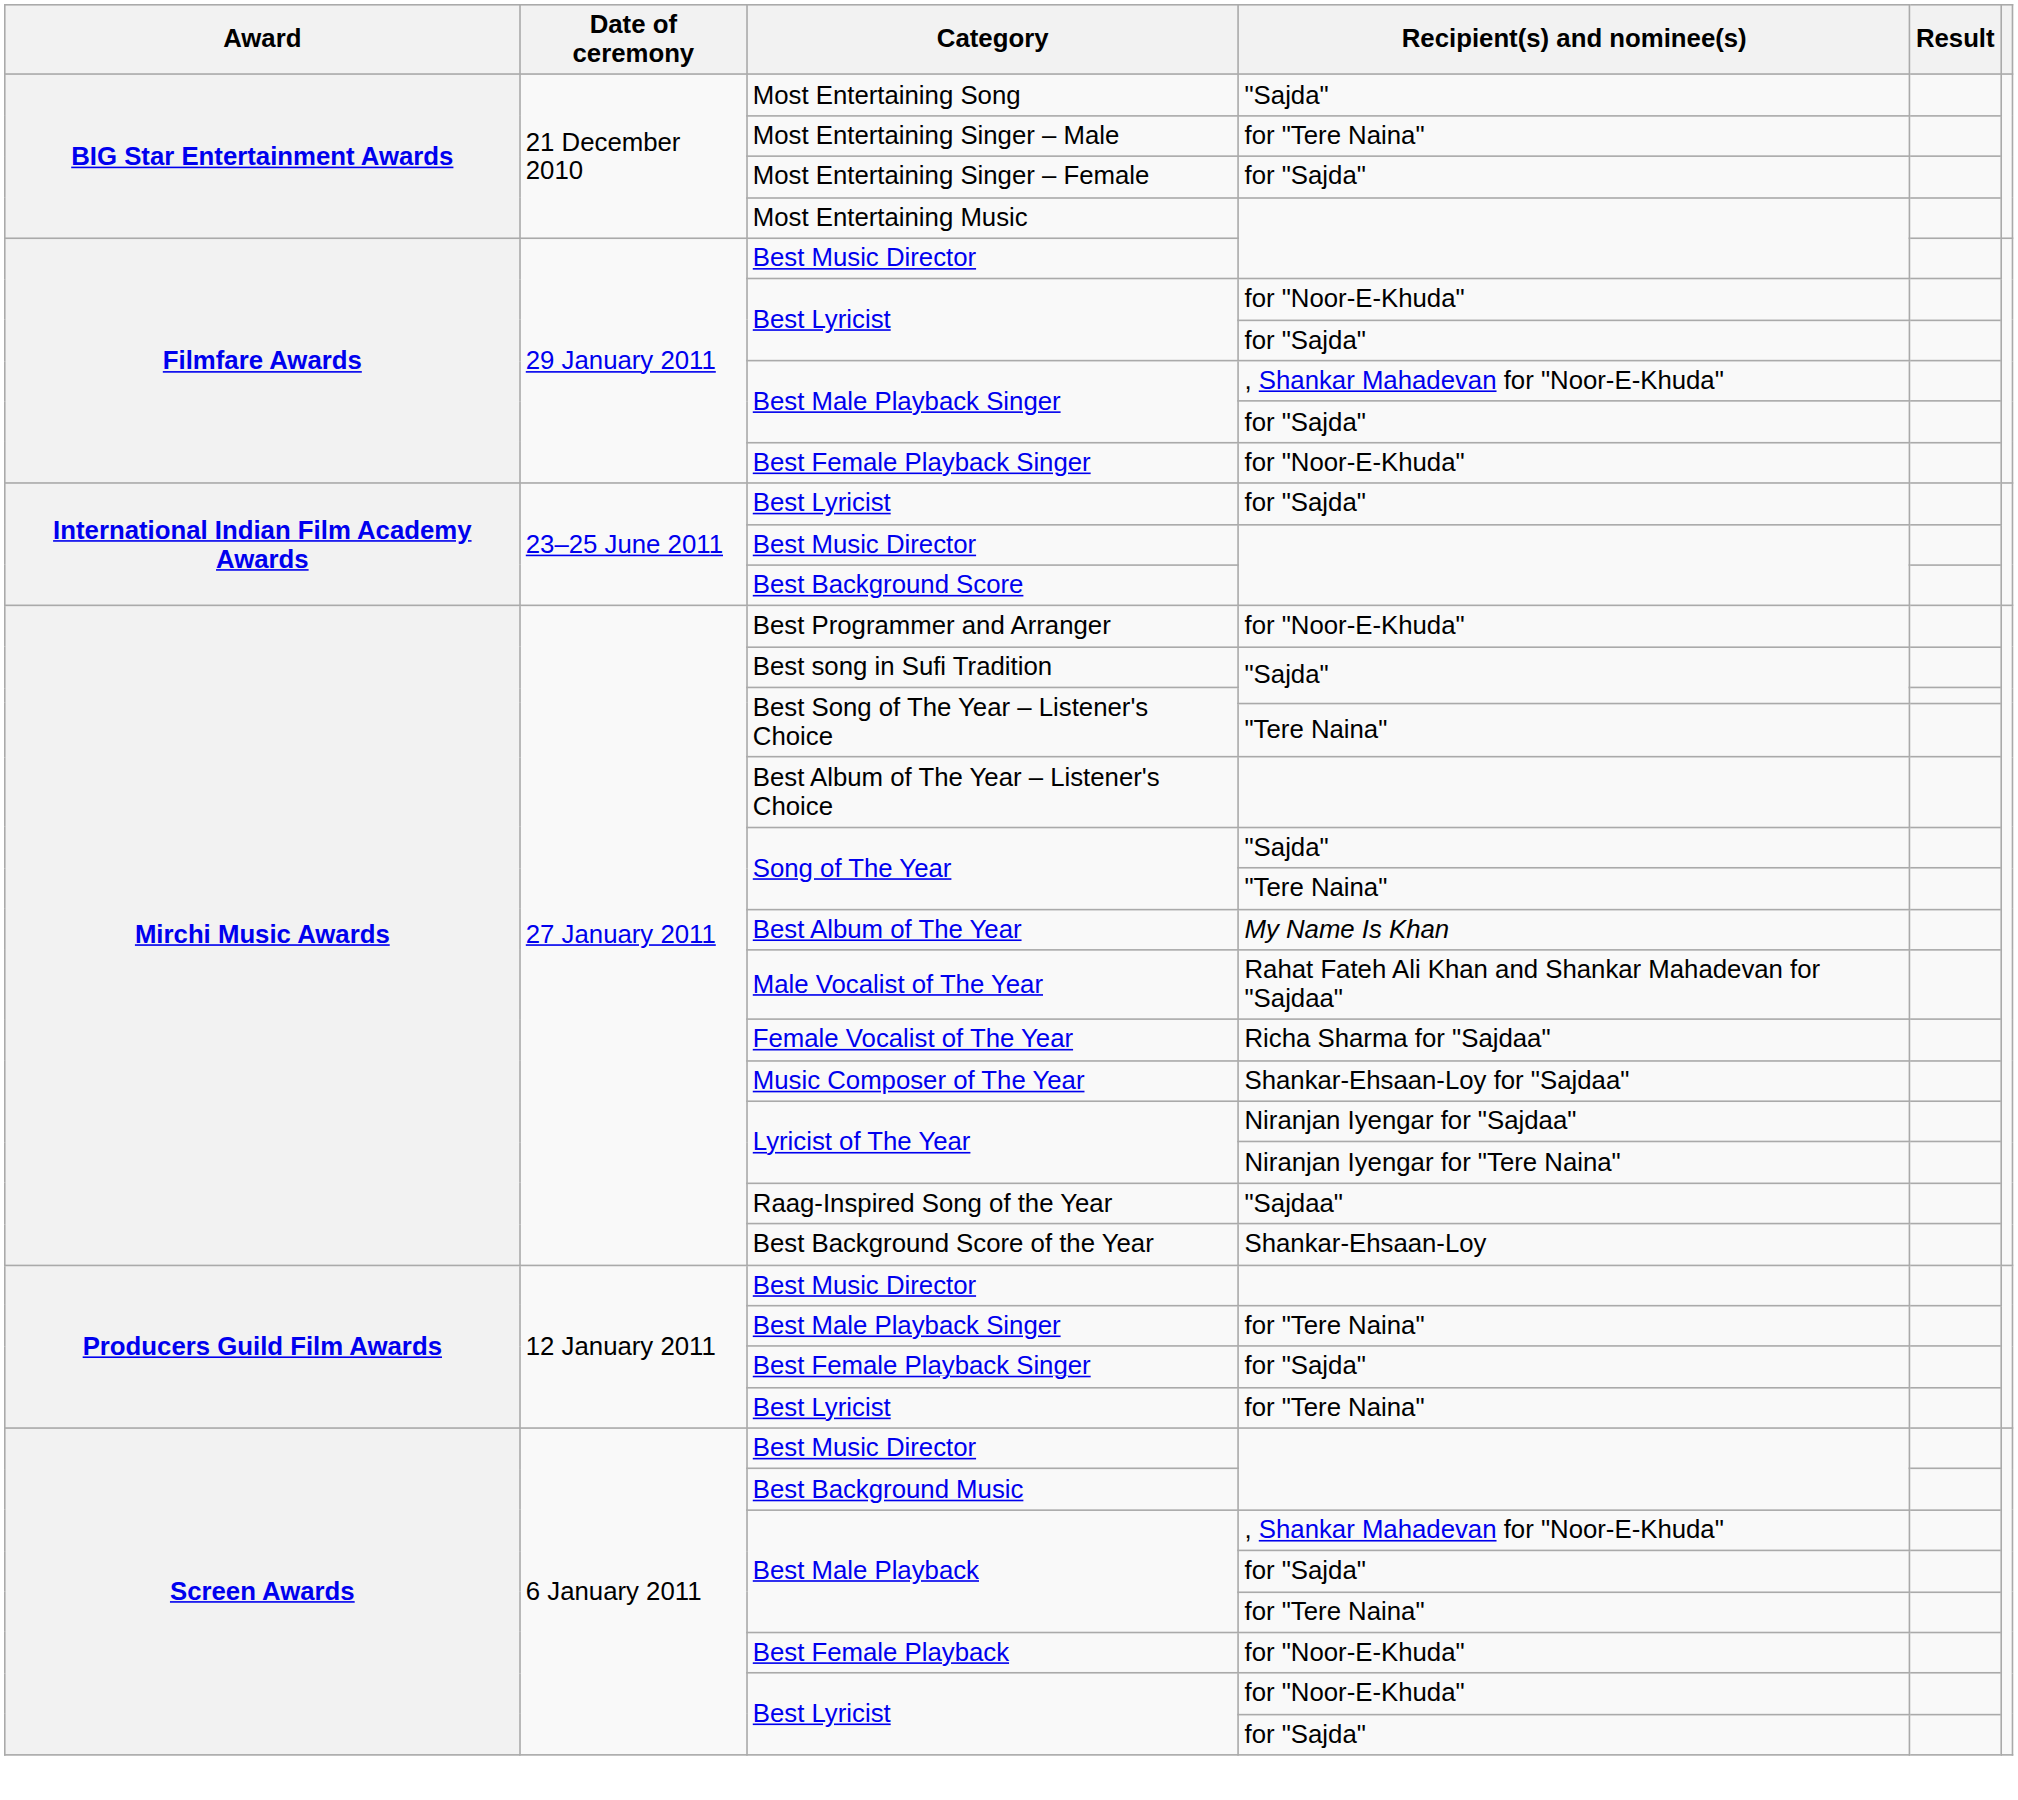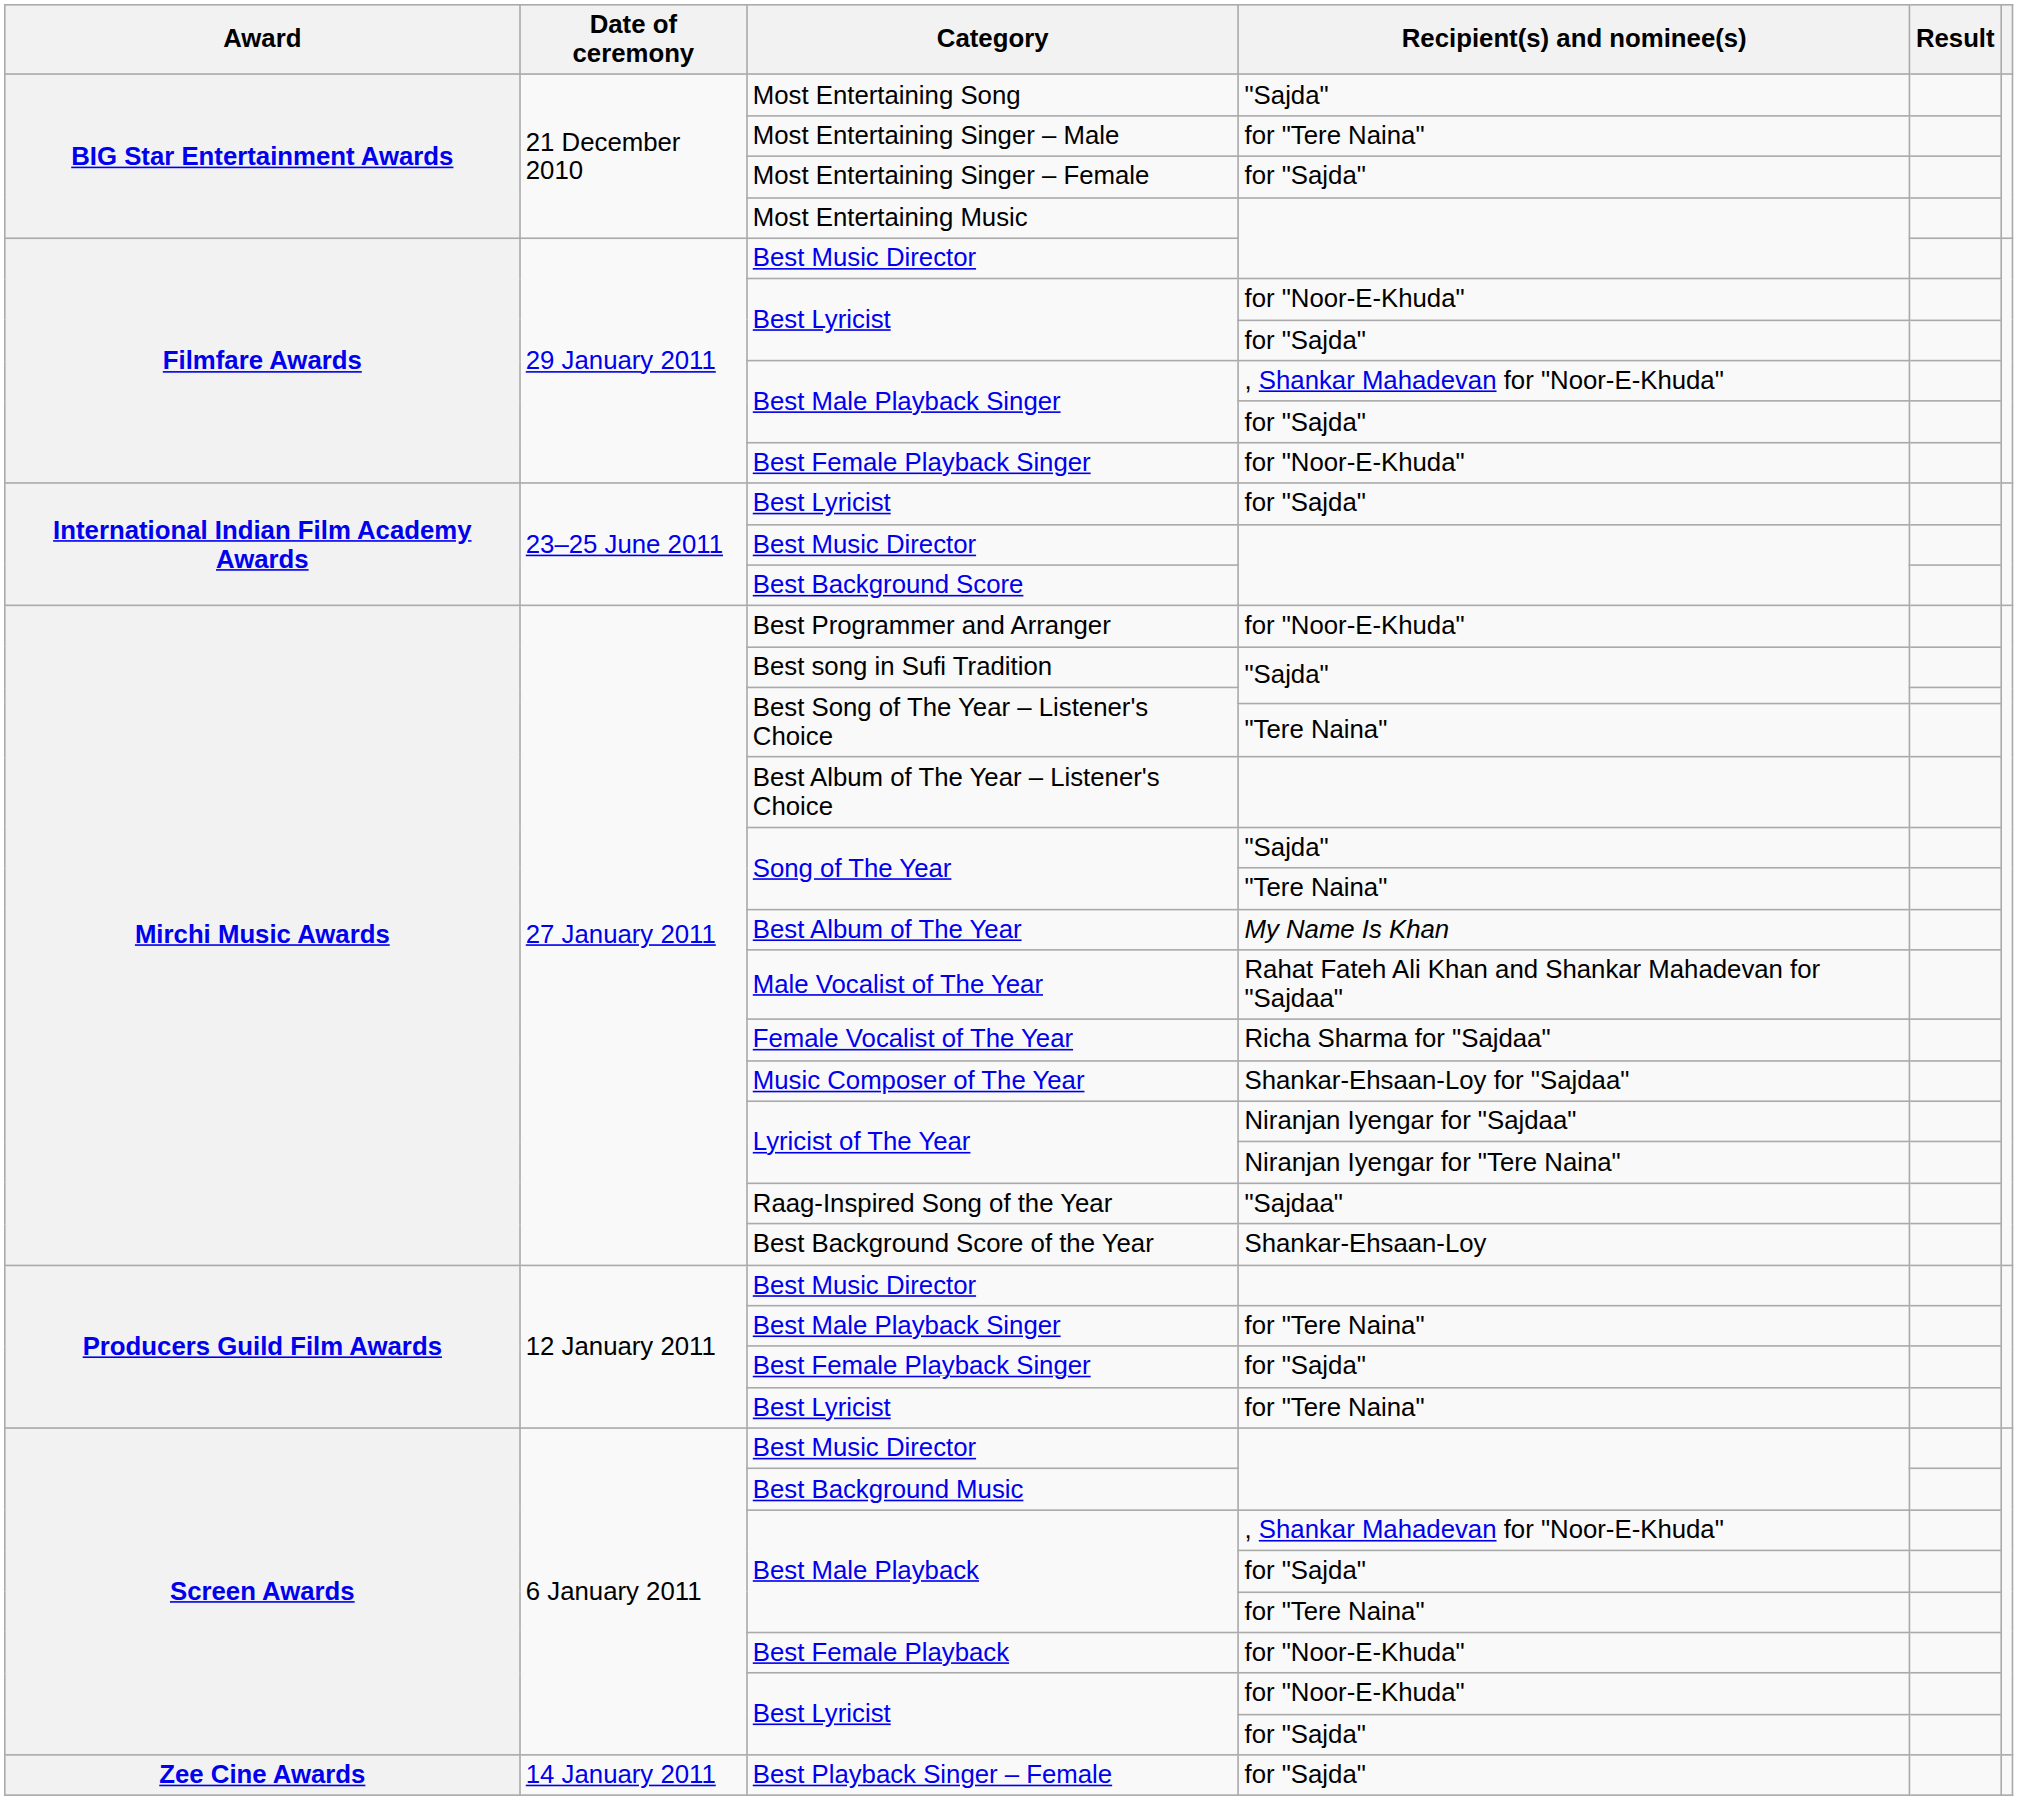+ row: (932, 1774)
